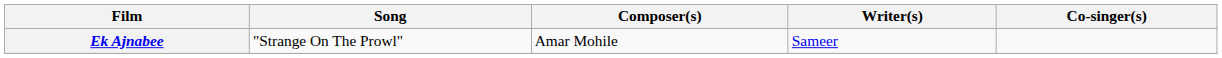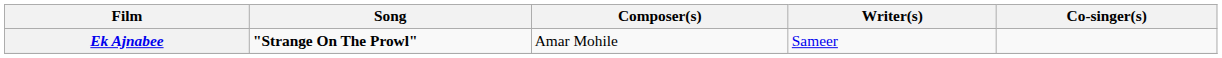(328, 41) normal -> (335, 41) bold
